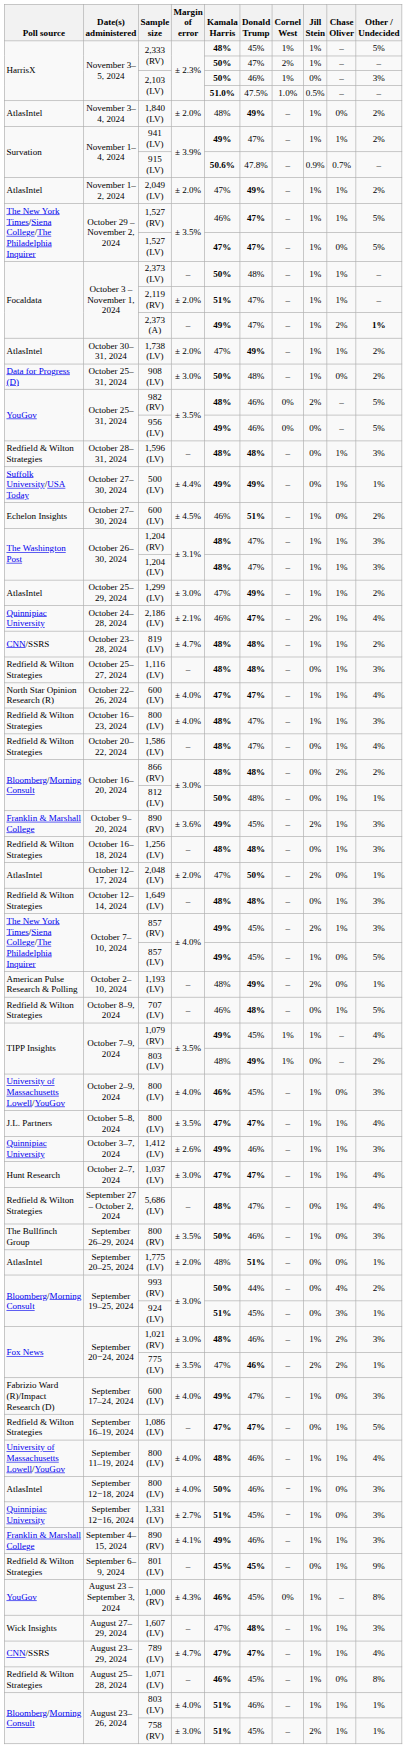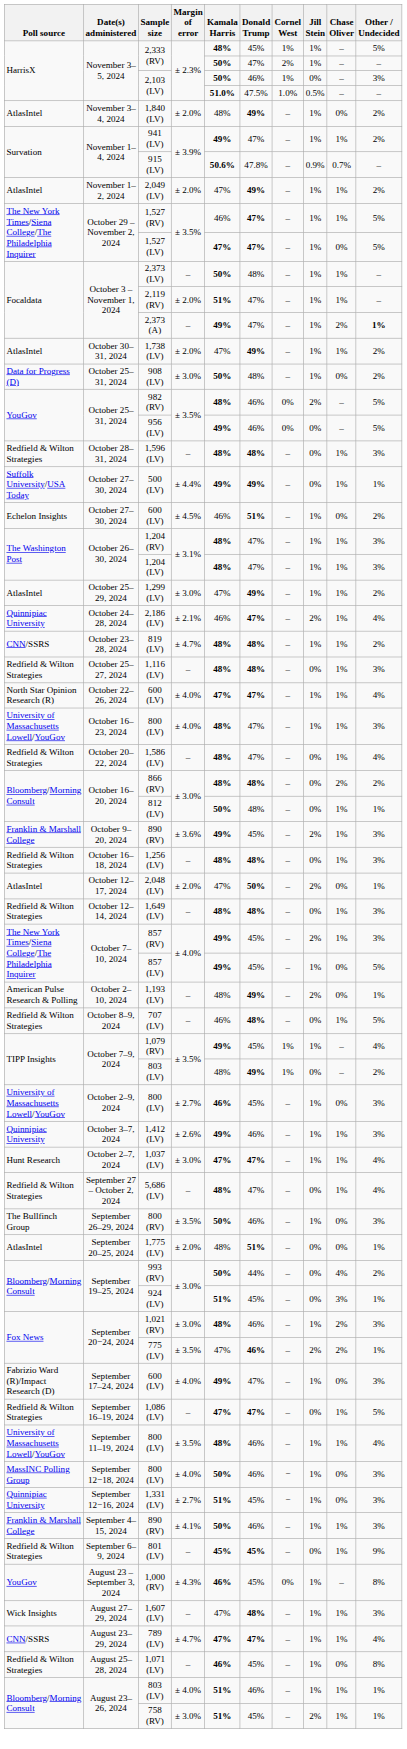(40, 721) Redfield & Wilton Strategies -> (36, 726) University of Massachusetts Lowell/YouGov
(188, 1092) ± 4.0% -> (188, 1103) ± 2.7%
- row: (111, 1123)
(188, 1458) ± 4.0% -> (188, 1443) ± 3.5%
(24, 1489) AtlasIntel -> (38, 1474) MassINC Polling Group
(222, 1541) 49% -> (222, 1526) 50%
